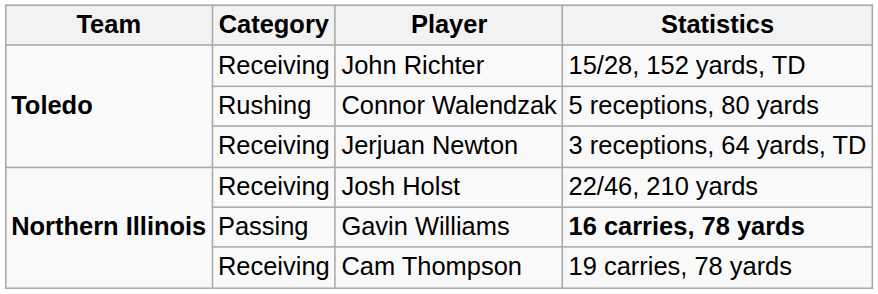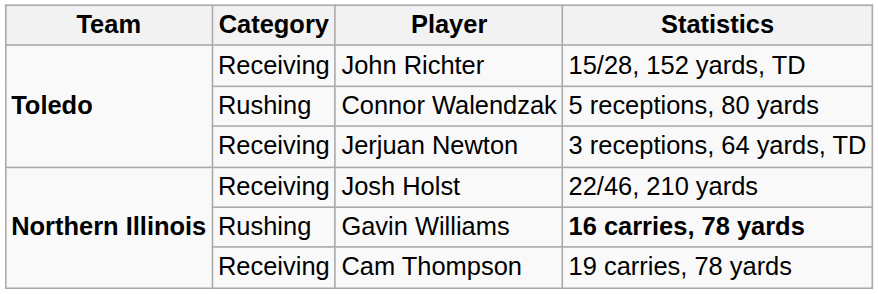(263, 226) Passing -> (265, 226) Rushing
